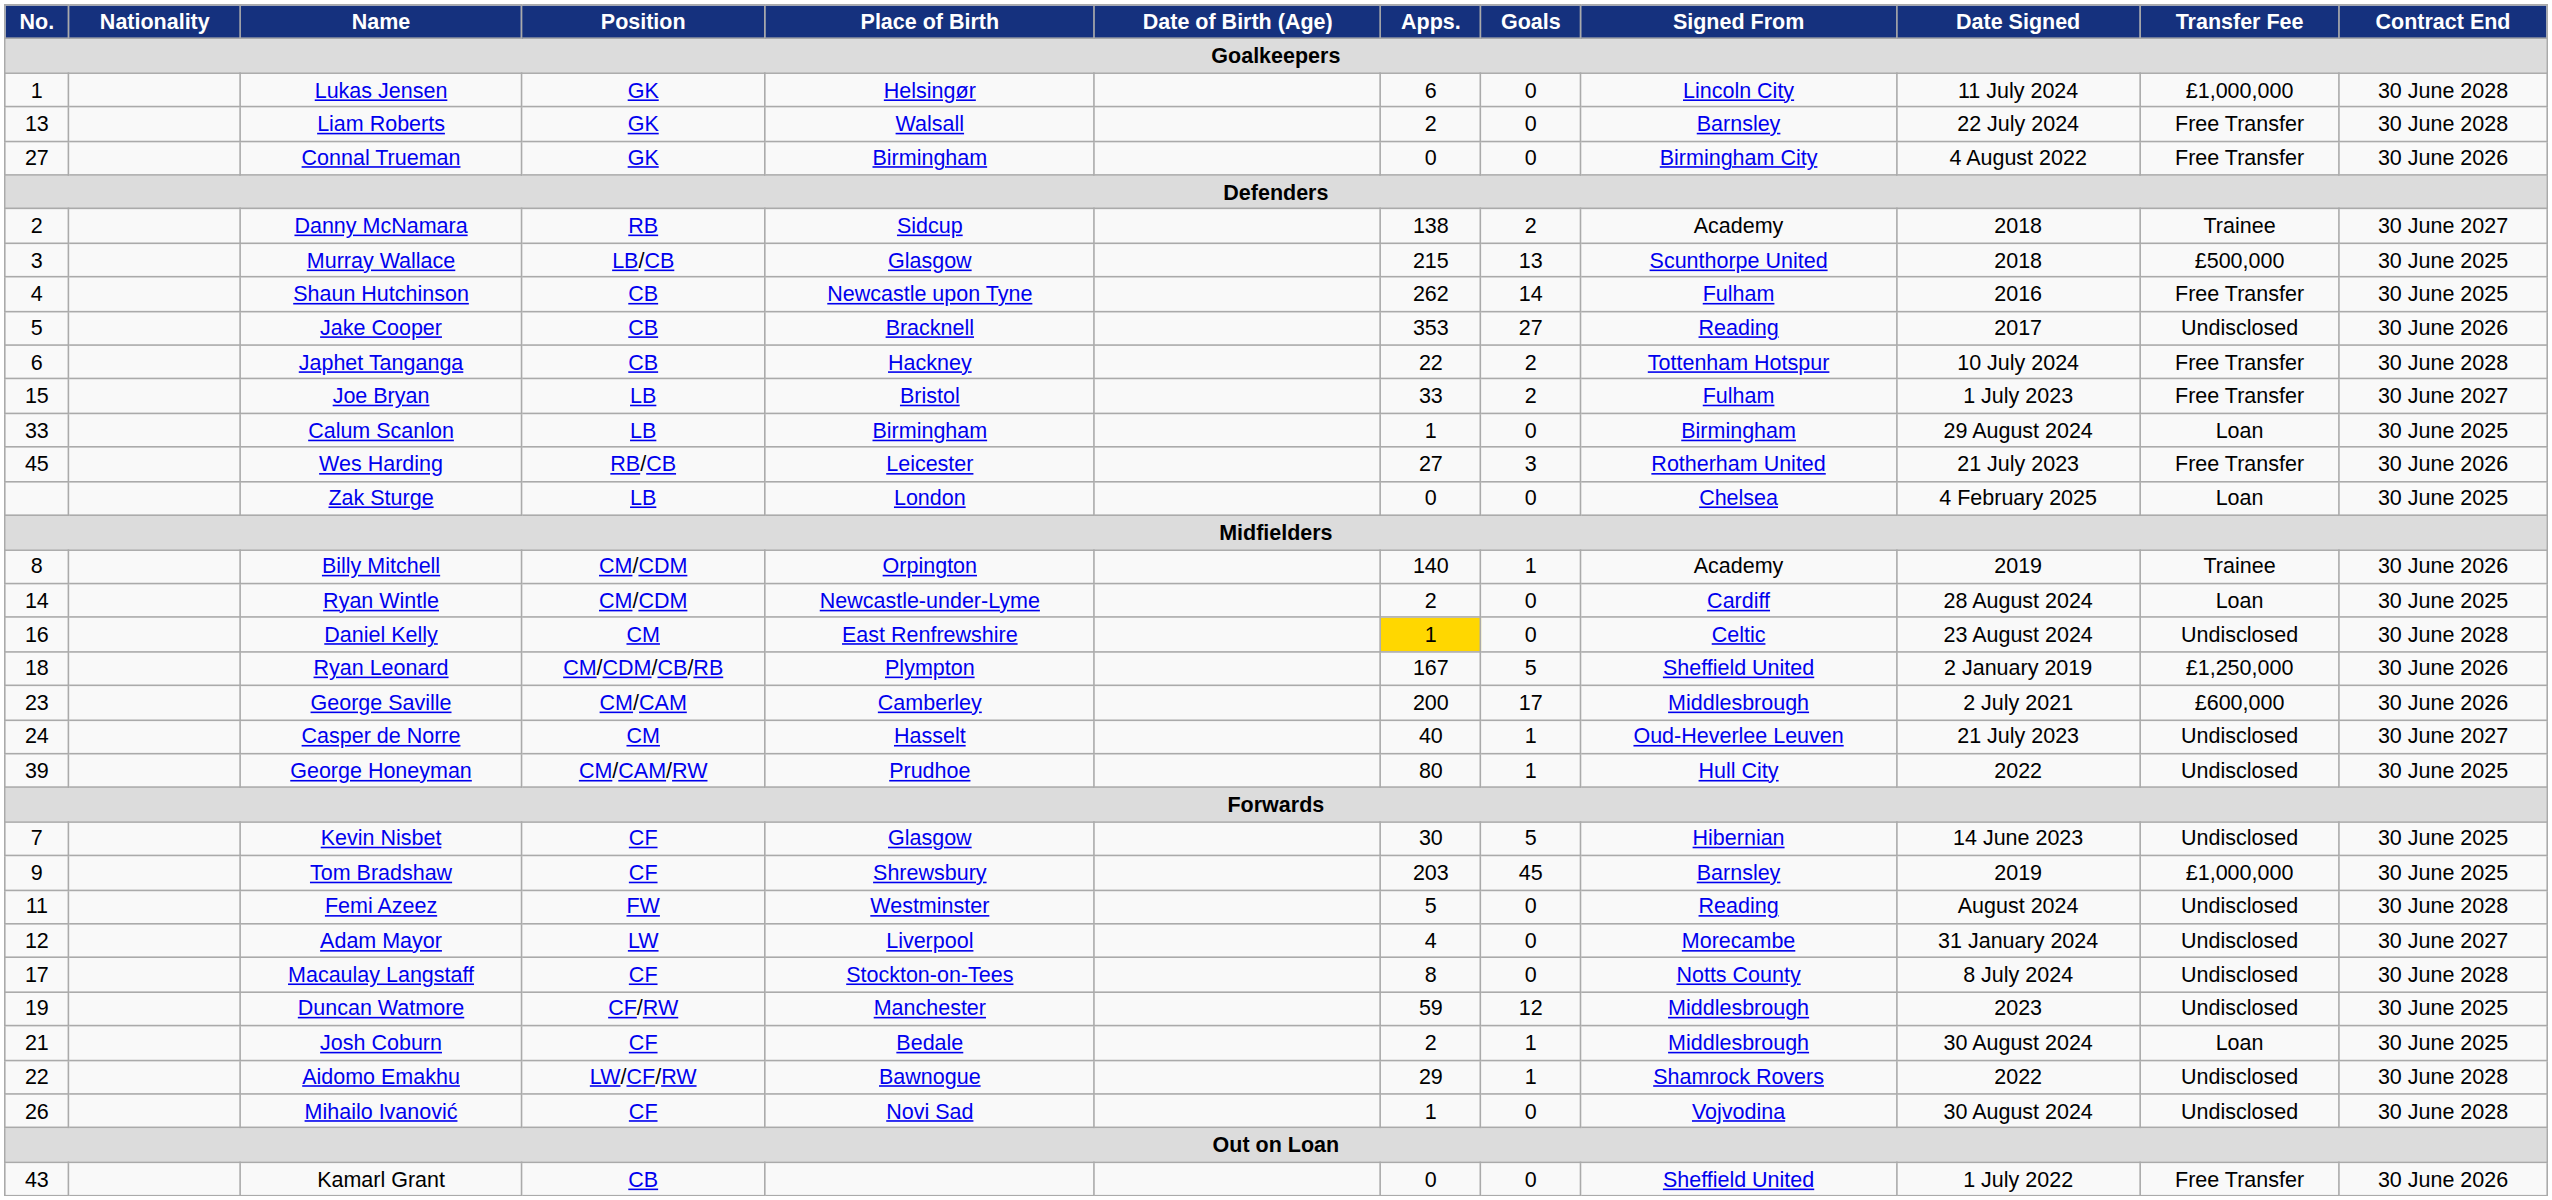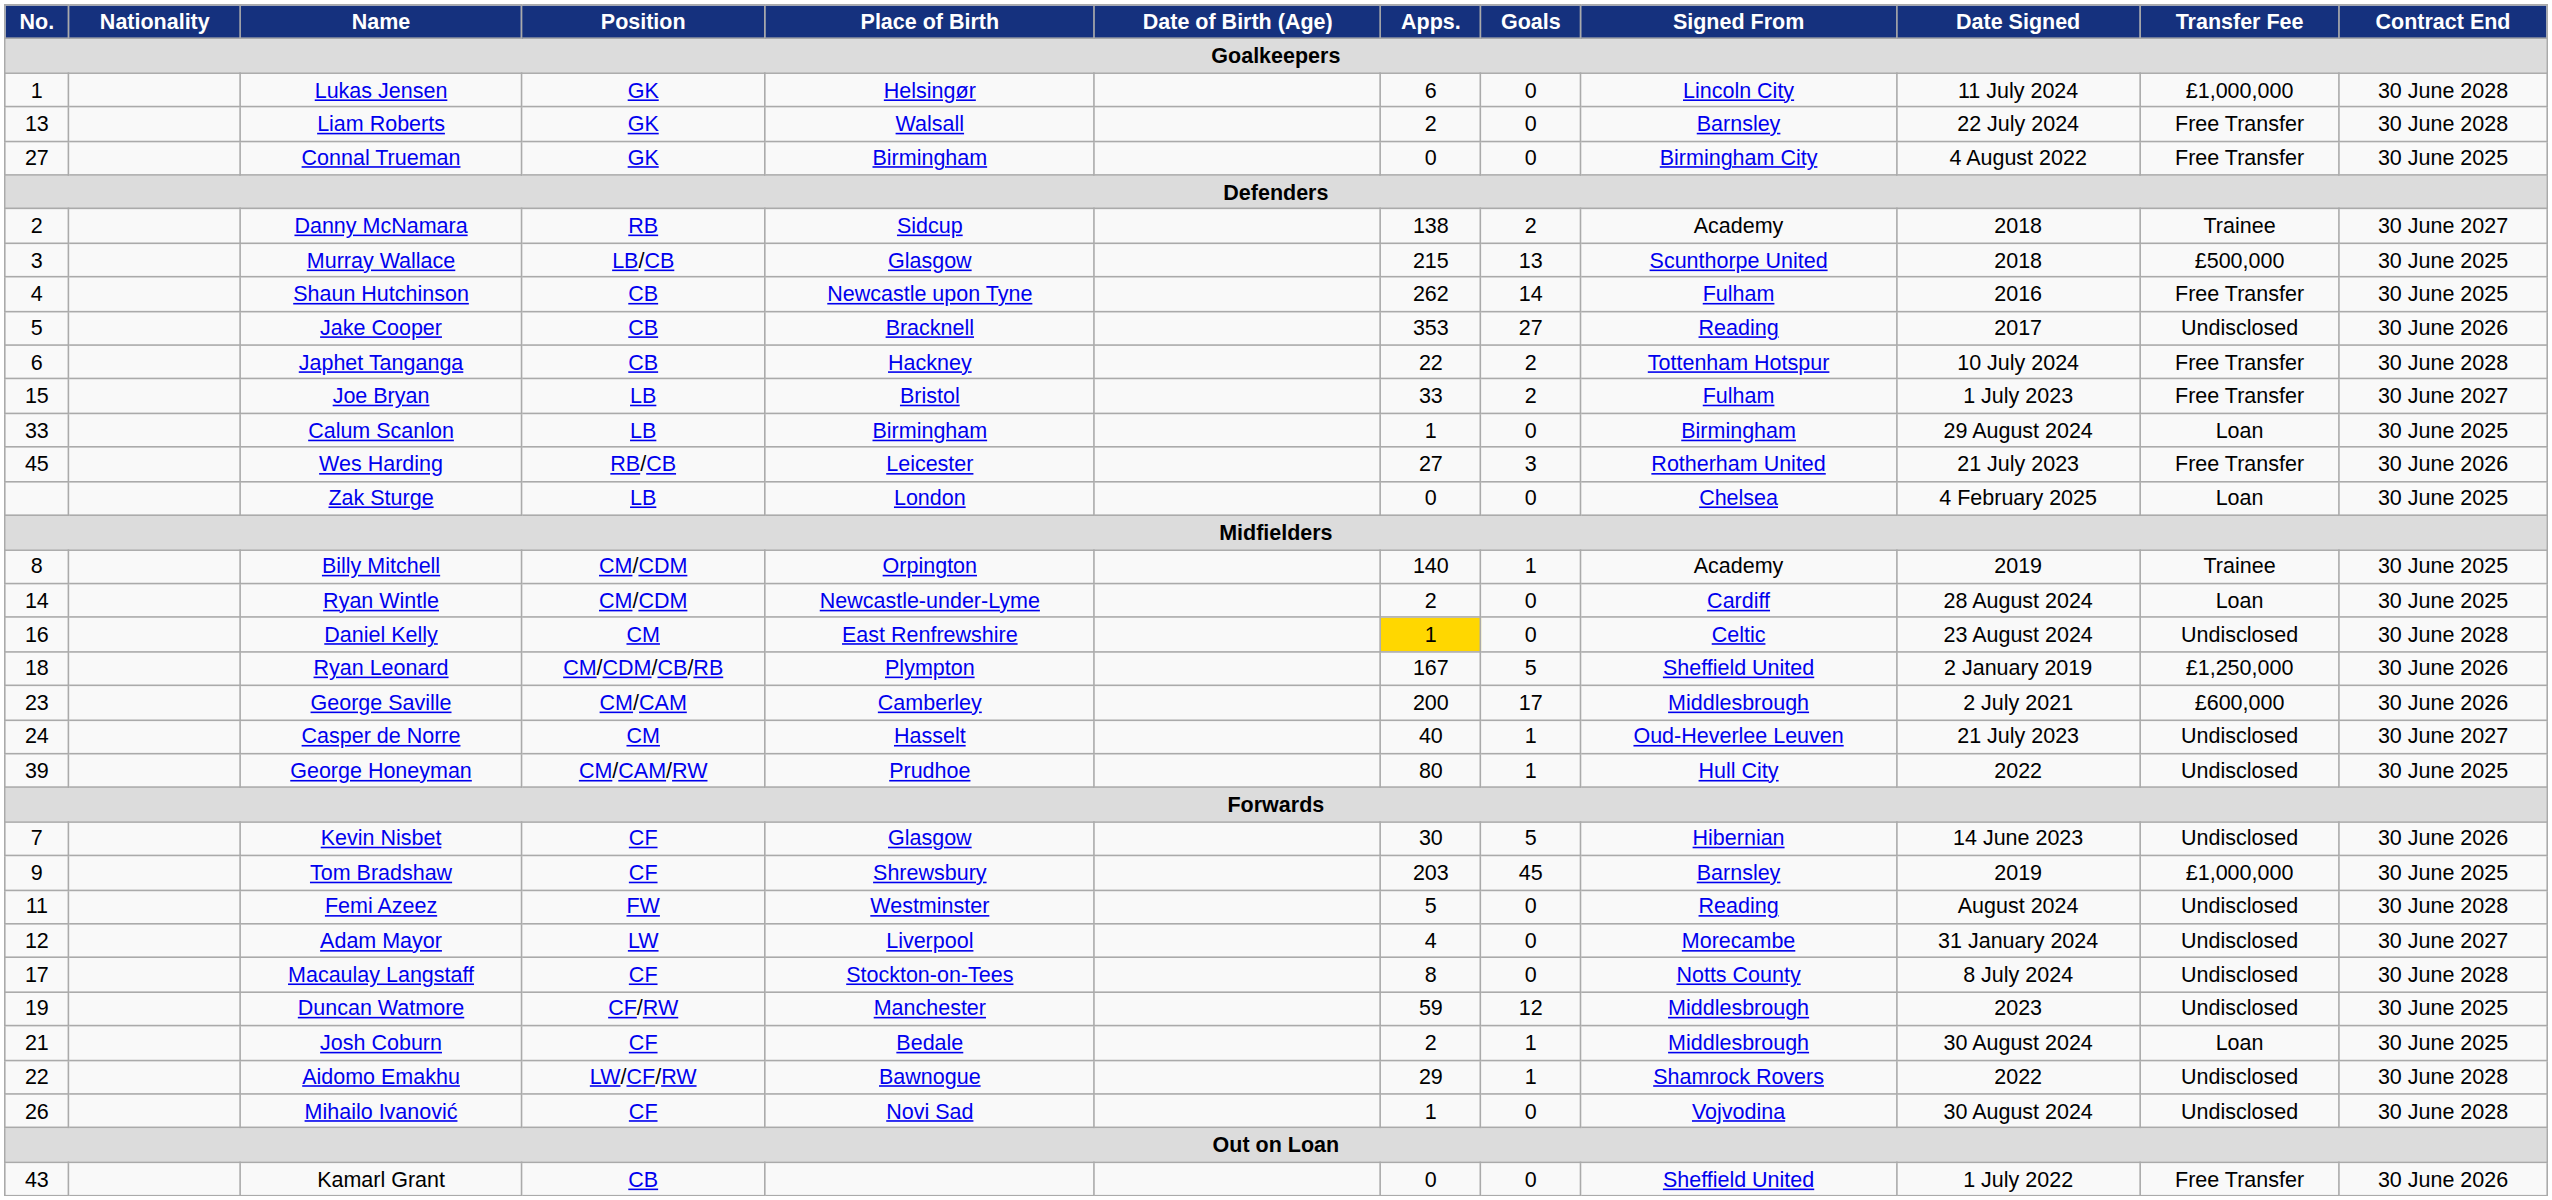(2443, 157) 30 June 2026 -> (2443, 157) 30 June 2025
(2443, 566) 30 June 2026 -> (2443, 566) 30 June 2025
(2443, 838) 30 June 2025 -> (2443, 838) 30 June 2026
